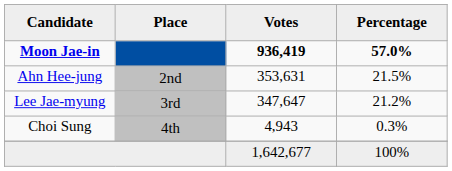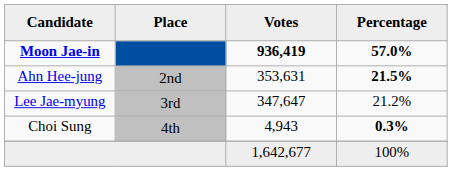(392, 76) normal -> (392, 76) bold
(392, 126) normal -> (392, 126) bold
